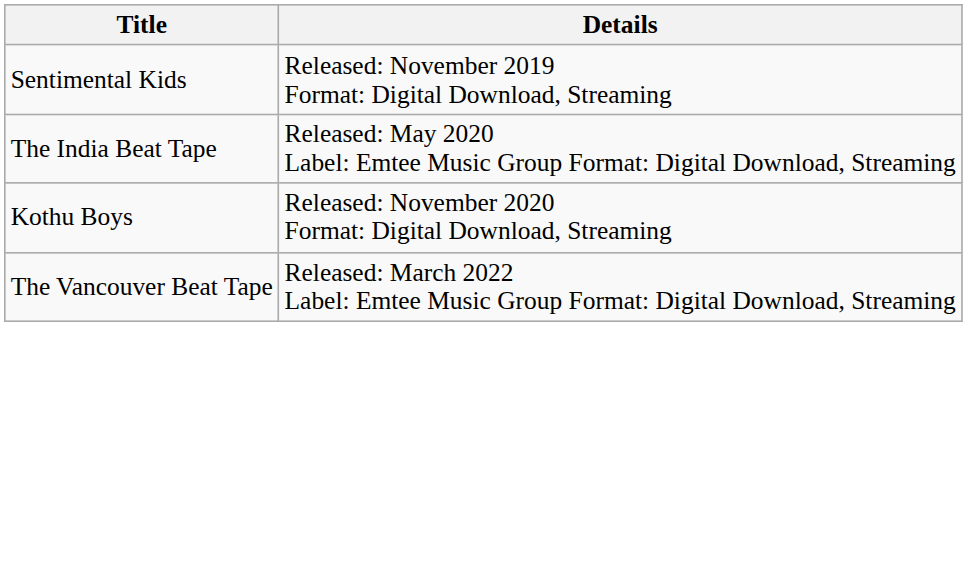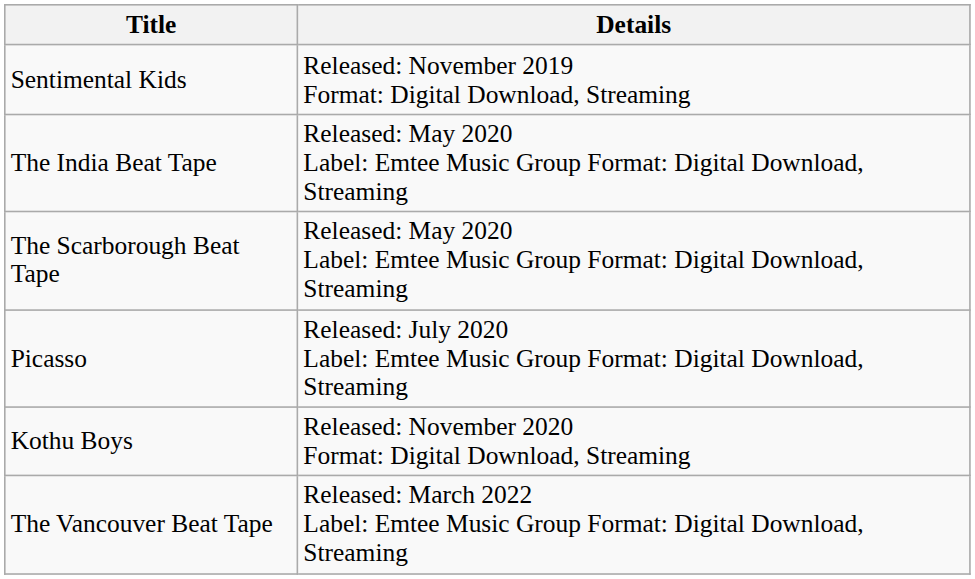+ row: (125, 260)
+ row: (49, 357)
